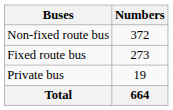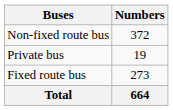rows swapped: (47, 55) <-> (36, 75)
